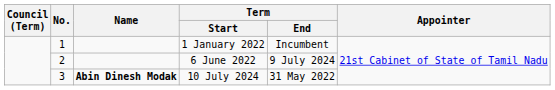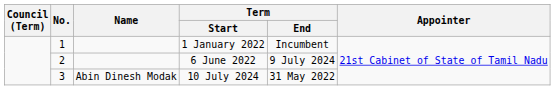(126, 77) bold -> (126, 77) normal
